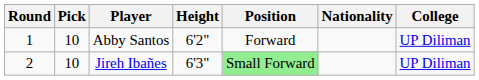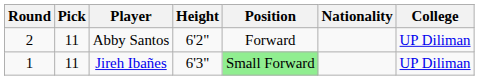(29, 39) 1 -> (29, 39) 2
(72, 39) 10 -> (72, 39) 11
(29, 63) 2 -> (29, 63) 1
(72, 63) 10 -> (72, 63) 11
